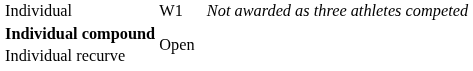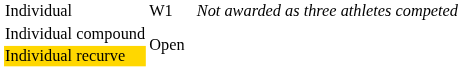(80, 33) bold -> (75, 33) normal
(65, 56) no background -> (65, 56) gold background
